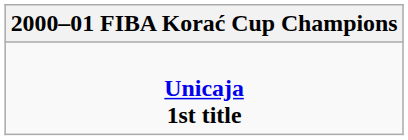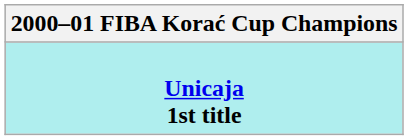(204, 101) no background -> (204, 101) paleturquoise background
